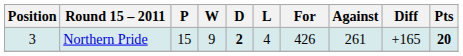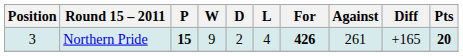(184, 39) normal -> (184, 39) bold
(239, 39) bold -> (239, 39) normal
(305, 39) normal -> (305, 39) bold
